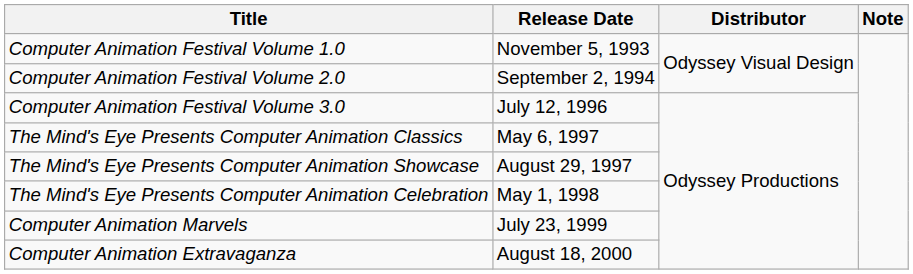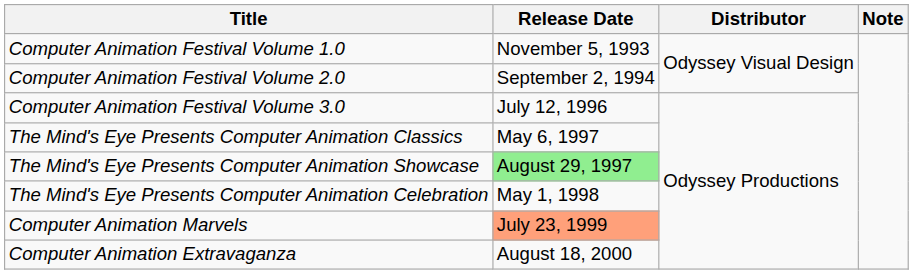(564, 166) no background -> (564, 166) lightgreen background
(552, 225) no background -> (552, 225) lightsalmon background
